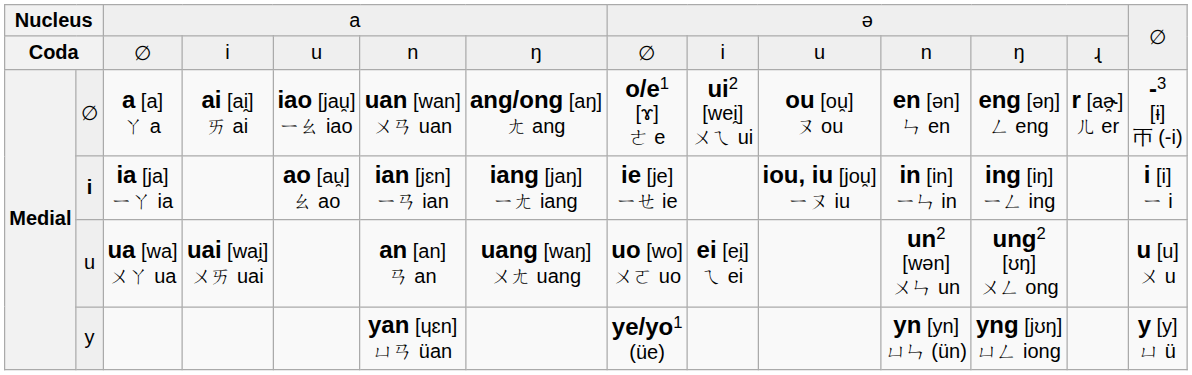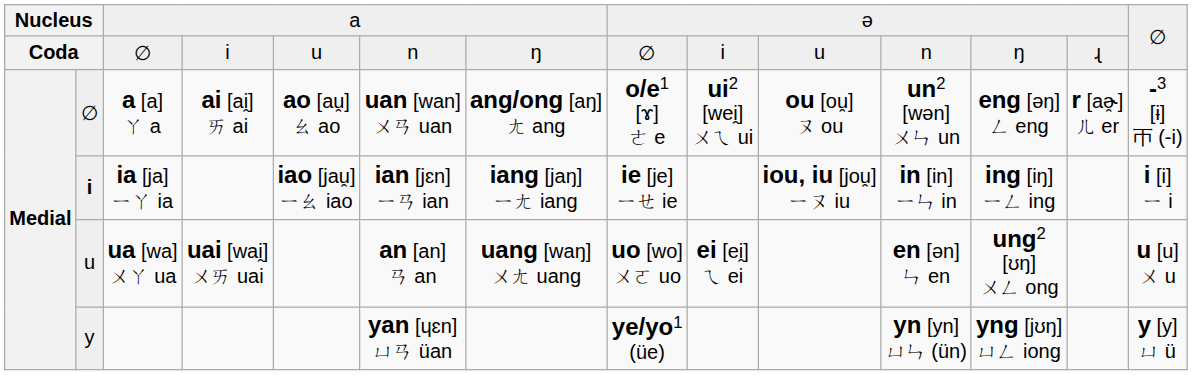(316, 111) iao [jau̯] ㄧㄠ iao -> (316, 111) ao [au̯] ㄠ ao
(926, 111) en [ən] ㄣ en -> (926, 111) un2 [wən] ㄨㄣ un
(316, 186) ao [au̯] ㄠ ao -> (316, 186) iao [jau̯] ㄧㄠ iao
(926, 261) un2 [wən] ㄨㄣ un -> (926, 261) en [ən] ㄣ en
